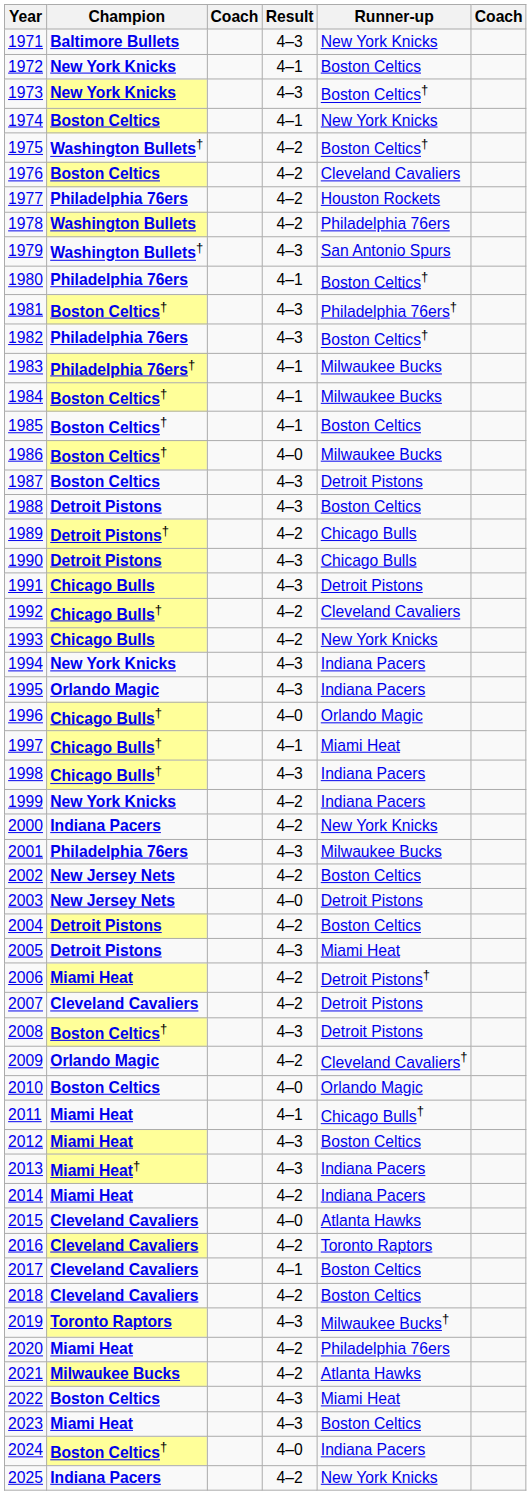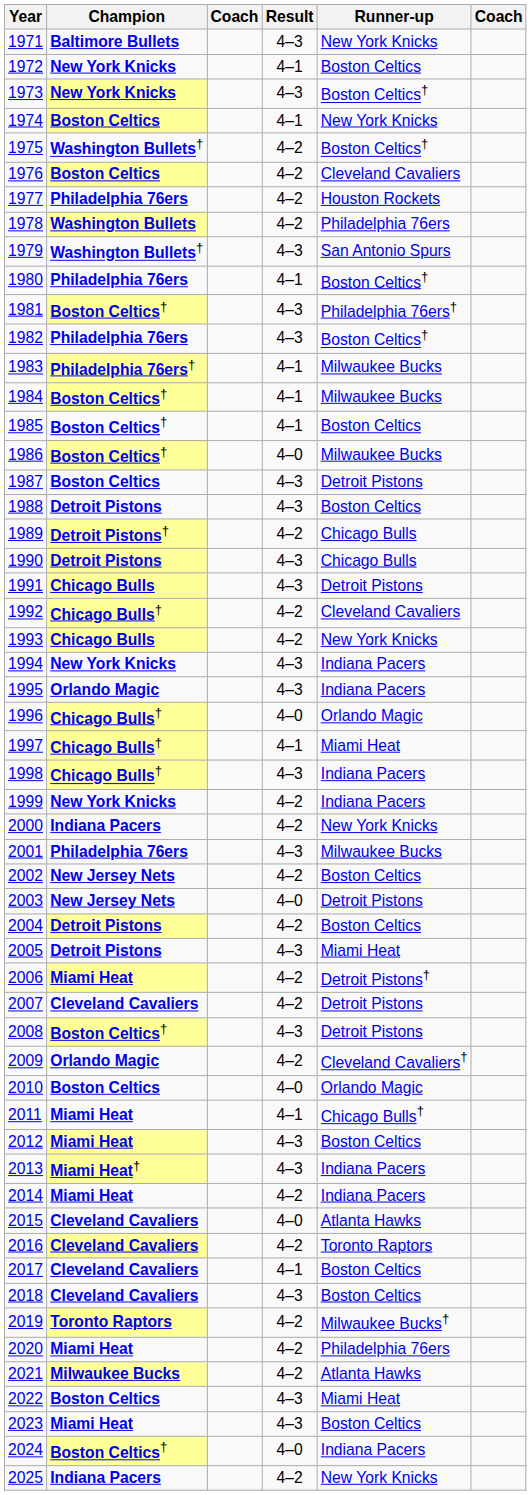(290, 1295) 4–2 -> (290, 1295) 4–3
(290, 1322) 4–3 -> (290, 1322) 4–2
